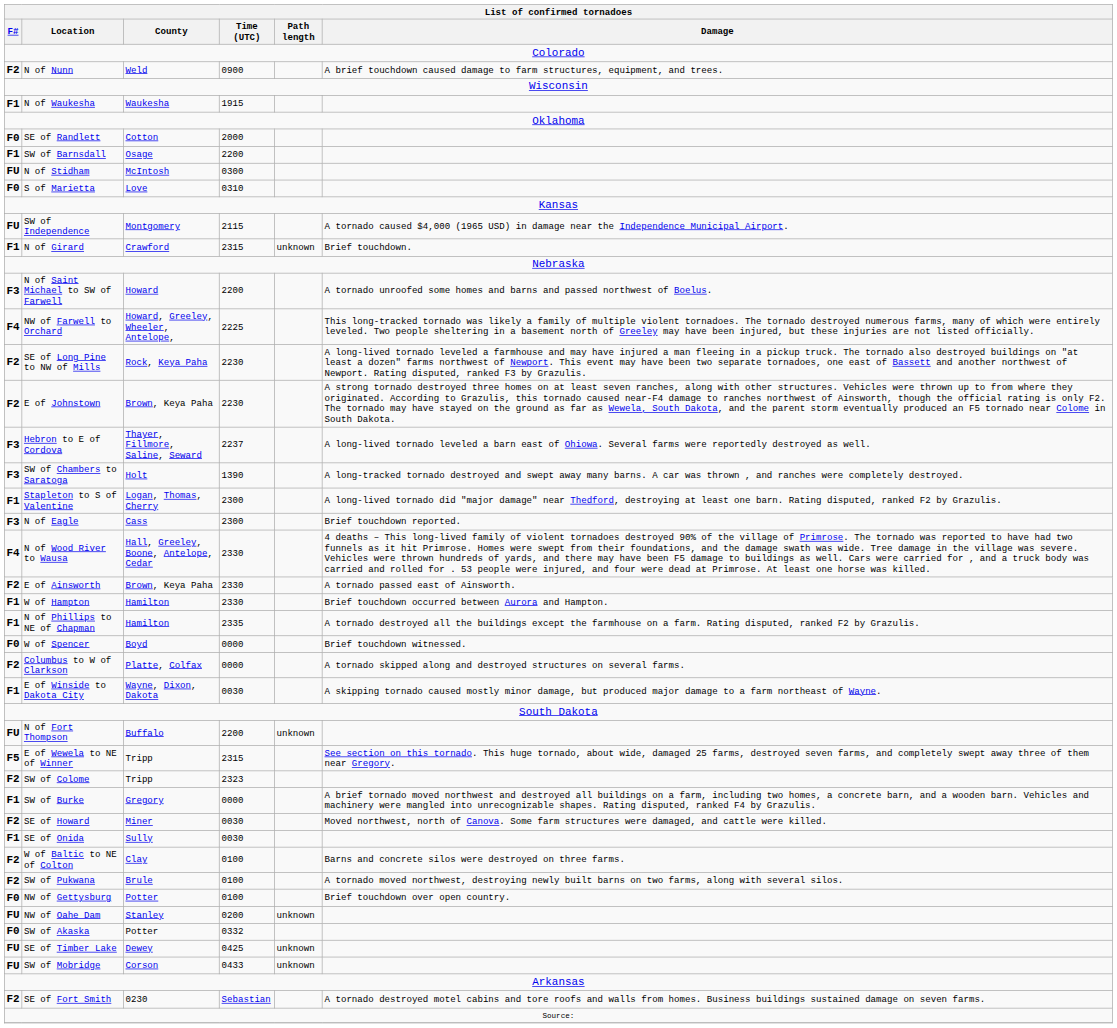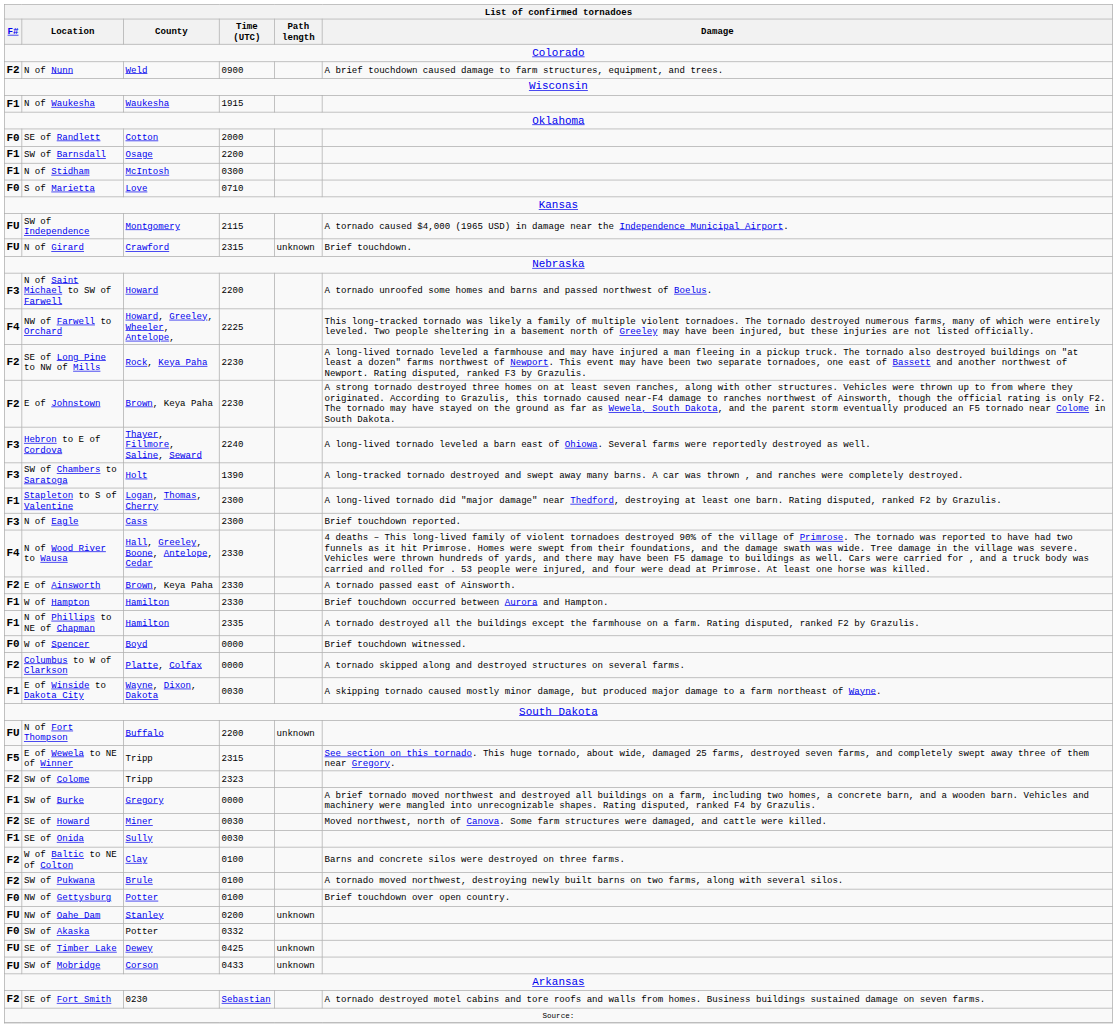(13, 171) FU -> (13, 171) F1
(233, 188) 0310 -> (233, 188) 0710
(13, 248) F1 -> (13, 248) FU
(233, 445) 2237 -> (233, 445) 2240
